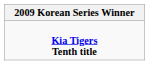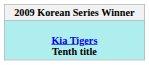(74, 46) no background -> (74, 46) paleturquoise background
